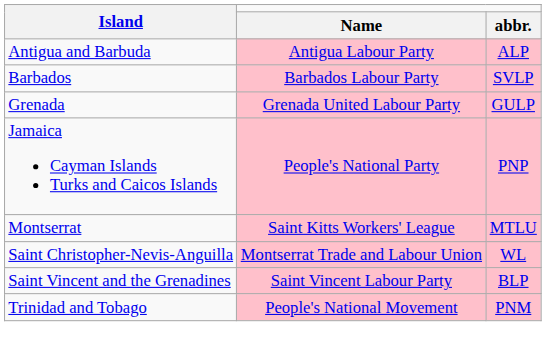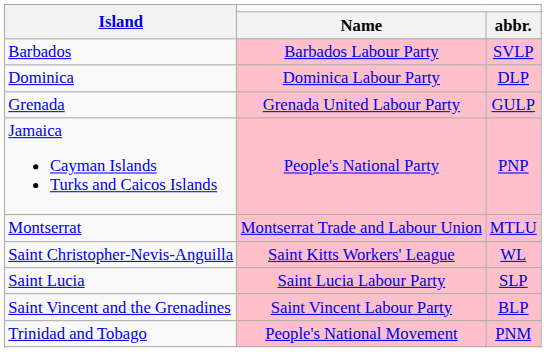- row: (80, 51)
+ row: (41, 78)
(361, 228) Saint Kitts Workers' League -> (361, 228) Montserrat Trade and Labour Union
(361, 254) Montserrat Trade and Labour Union -> (361, 254) Saint Kitts Workers' League
+ row: (46, 280)
